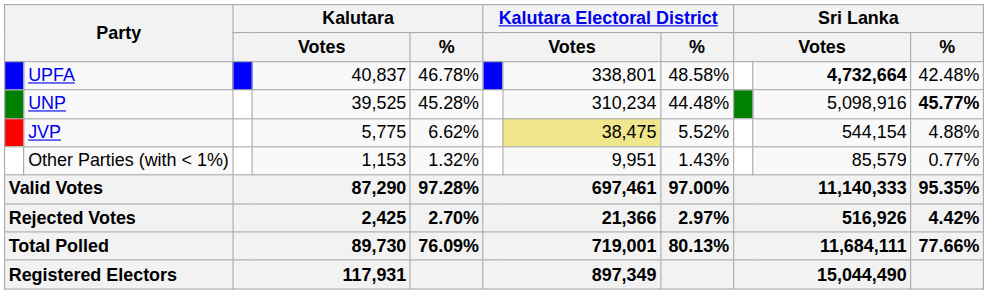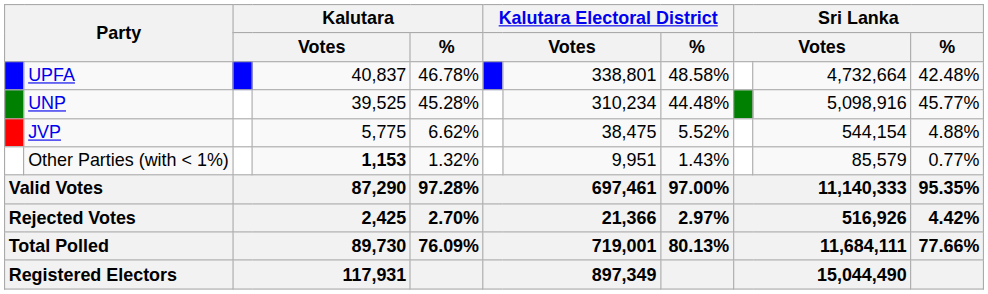(867, 75) bold -> (867, 75) normal
(949, 103) bold -> (949, 103) normal
(629, 132) khaki background -> (629, 132) no background
(384, 160) normal -> (384, 160) bold
